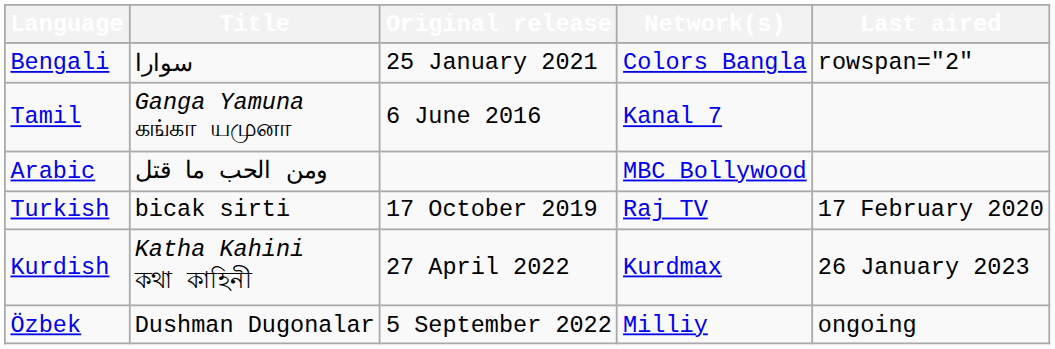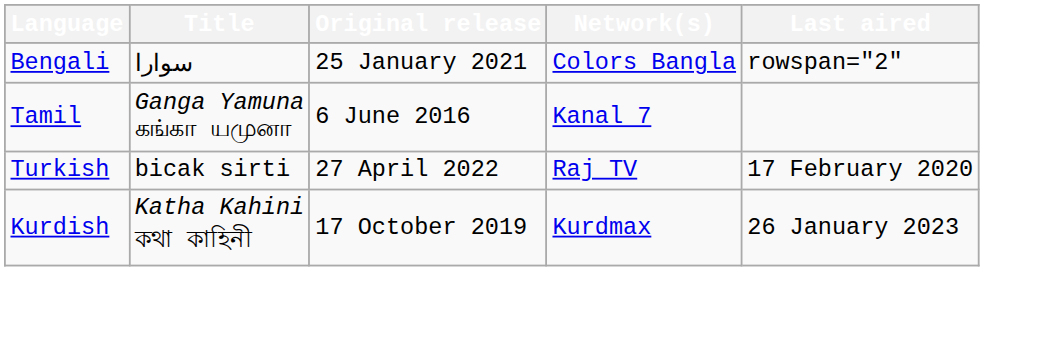- row: (53, 171)
(492, 210) 17 October 2019 -> (407, 170) 27 April 2022
(478, 267) 27 April 2022 -> (421, 227) 17 October 2019
- row: (46, 325)
